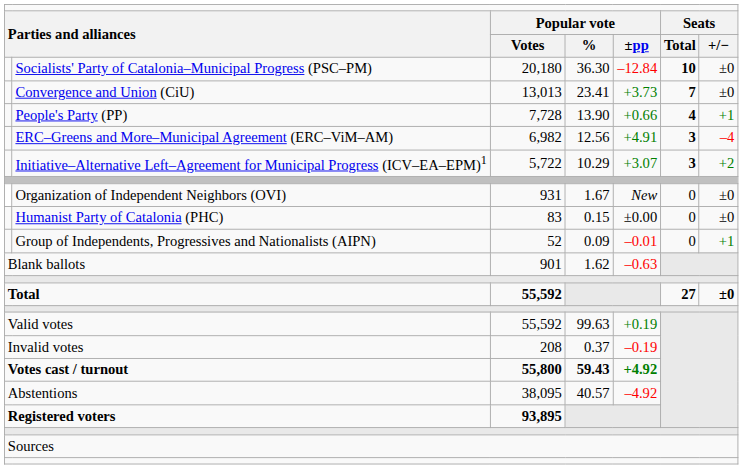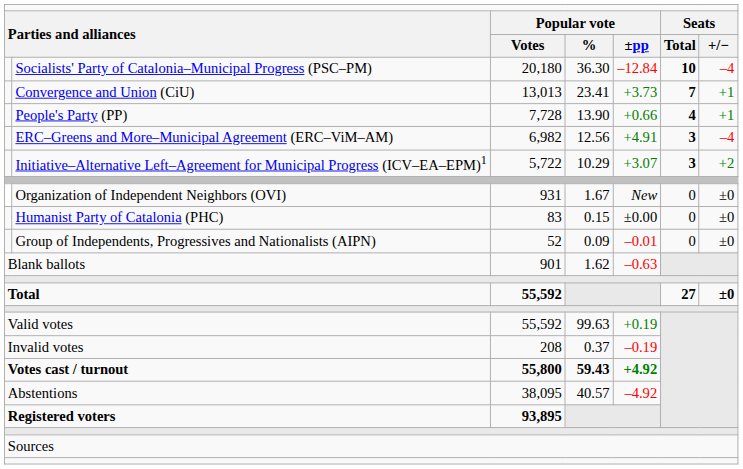(727, 68) ±0 -> (727, 68) –4
(727, 92) ±0 -> (727, 92) +1
(727, 241) +1 -> (727, 241) ±0
